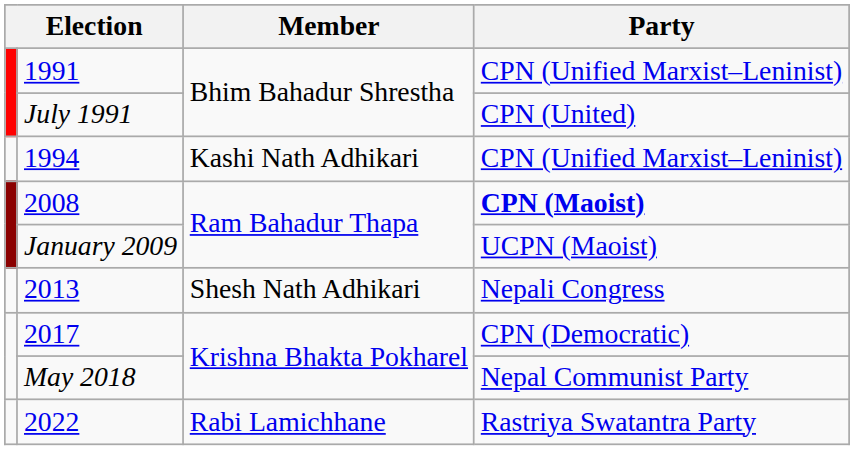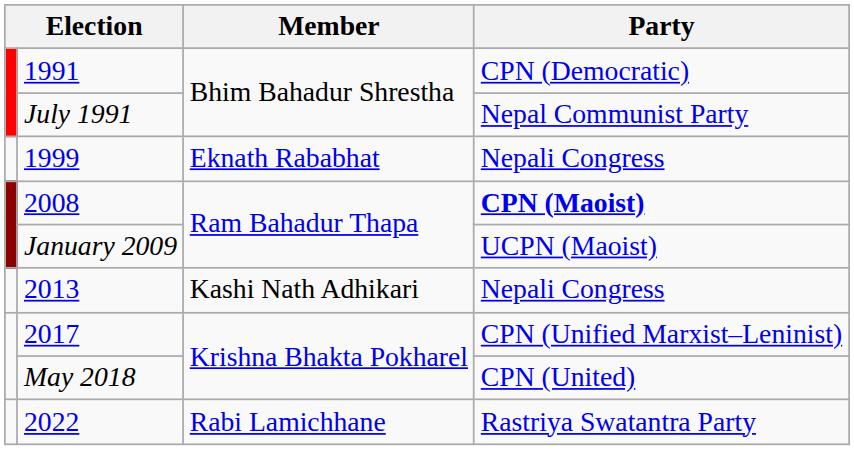(661, 70) CPN (Unified Marxist–Leninist) -> (585, 70) CPN (Democratic)
(558, 114) CPN (United) -> (615, 114) Nepal Communist Party
- row: (52, 158)
+ row: (52, 158)
(305, 289) Shesh Nath Adhikari -> (304, 289) Kashi Nath Adhikari
(585, 333) CPN (Democratic) -> (661, 333) CPN (Unified Marxist–Leninist)
(615, 377) Nepal Communist Party -> (558, 377) CPN (United)
